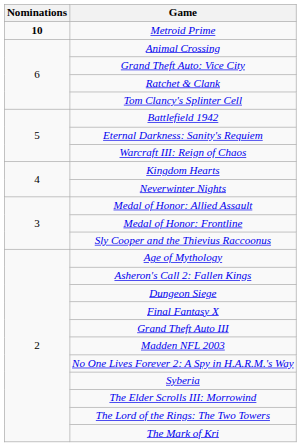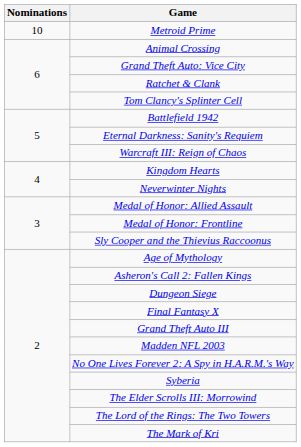(37, 30) bold -> (37, 30) normal
